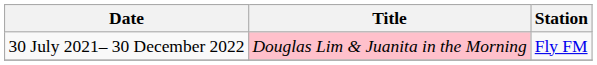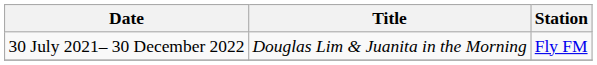(390, 45) pink background -> (390, 45) no background
